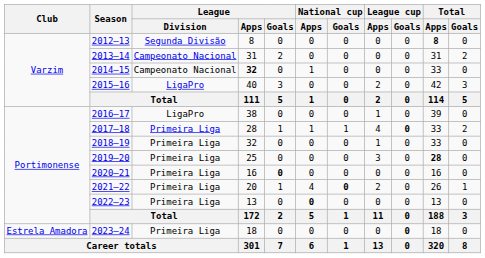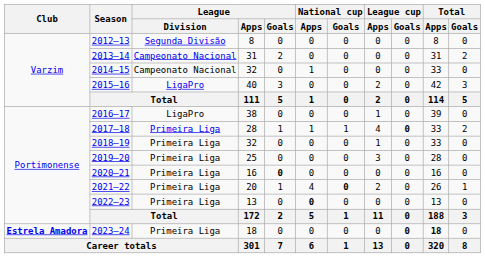(436, 41) bold -> (436, 41) normal
(252, 70) bold -> (252, 70) normal
(436, 158) bold -> (436, 158) normal
(47, 231) normal -> (47, 231) bold
(436, 231) normal -> (436, 231) bold
